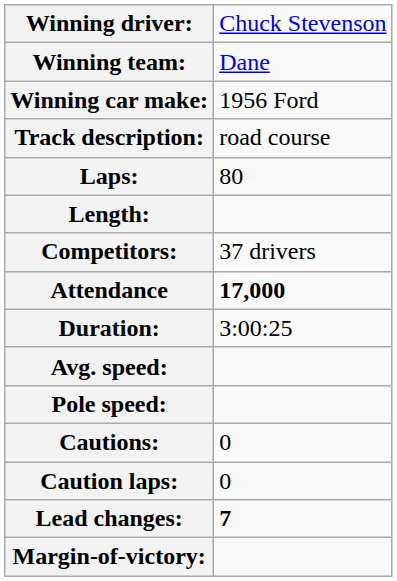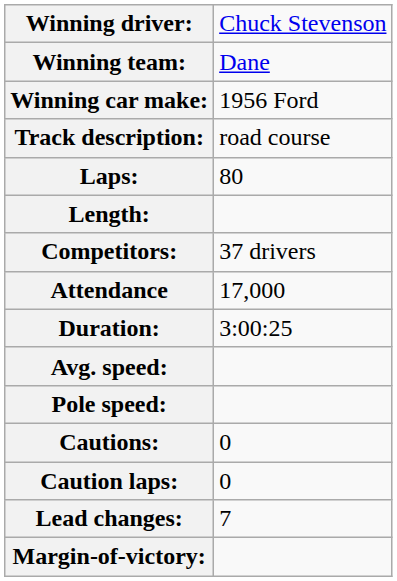(252, 289) bold -> (252, 289) normal
(225, 518) bold -> (225, 518) normal
